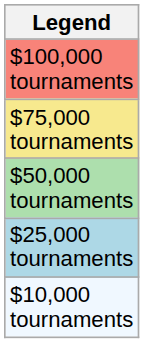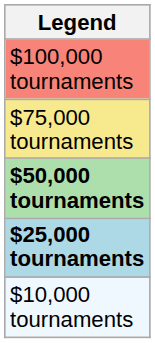(72, 188) normal -> (77, 188) bold
(72, 247) normal -> (77, 247) bold
